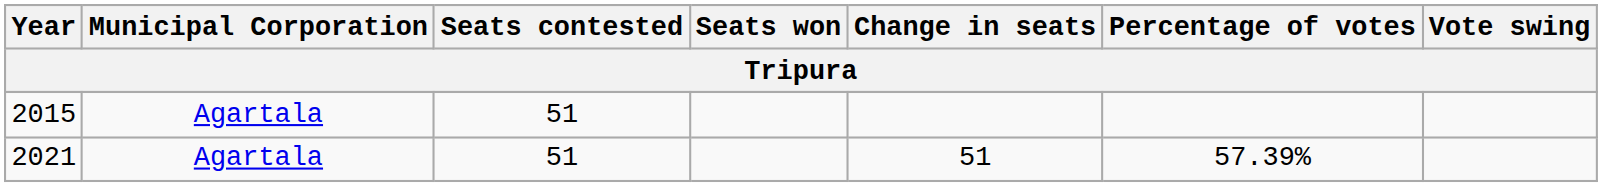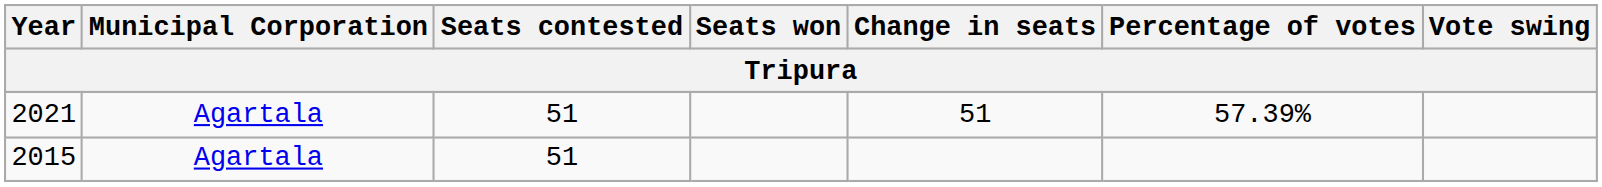rows swapped: (44, 115) <-> (44, 159)
